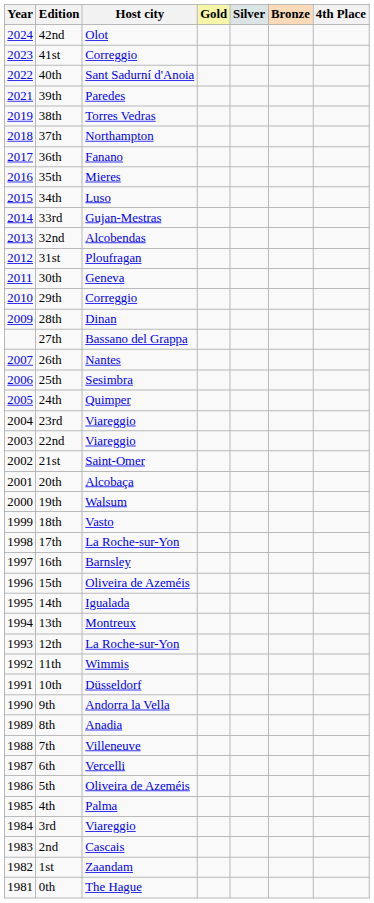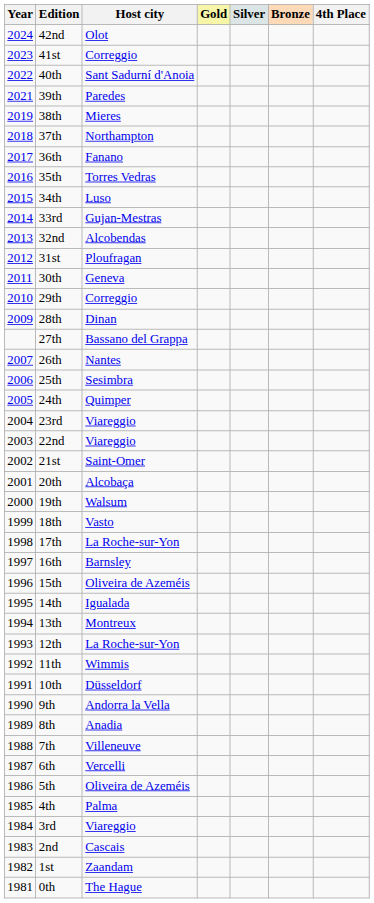(120, 116) Torres Vedras -> (103, 116) Mieres
(103, 177) Mieres -> (120, 177) Torres Vedras
